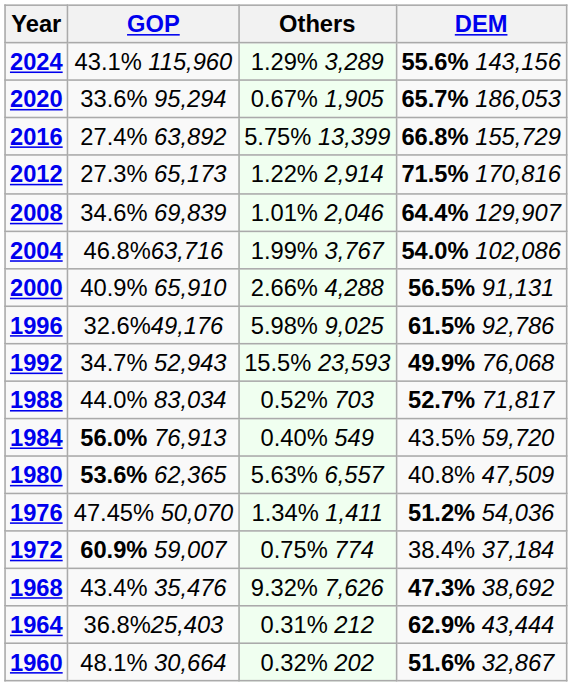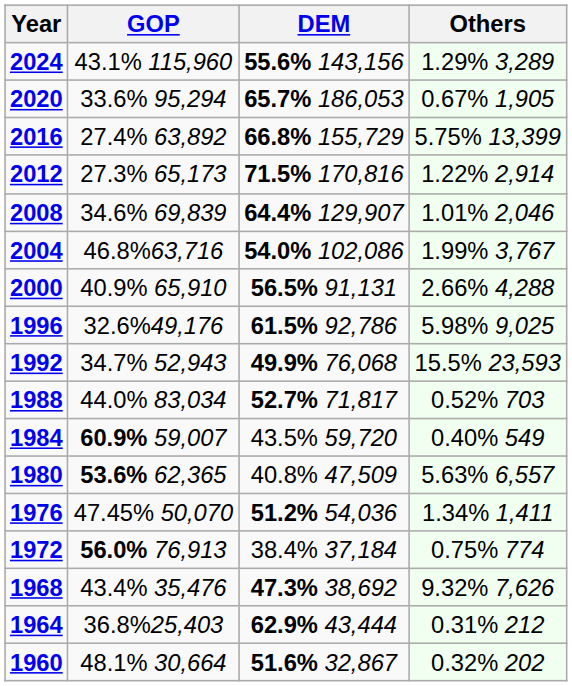columns swapped: (481, 24) <-> (317, 24)
(153, 437) 56.0% 76,913 -> (153, 437) 60.9% 59,007
(153, 550) 60.9% 59,007 -> (153, 550) 56.0% 76,913
